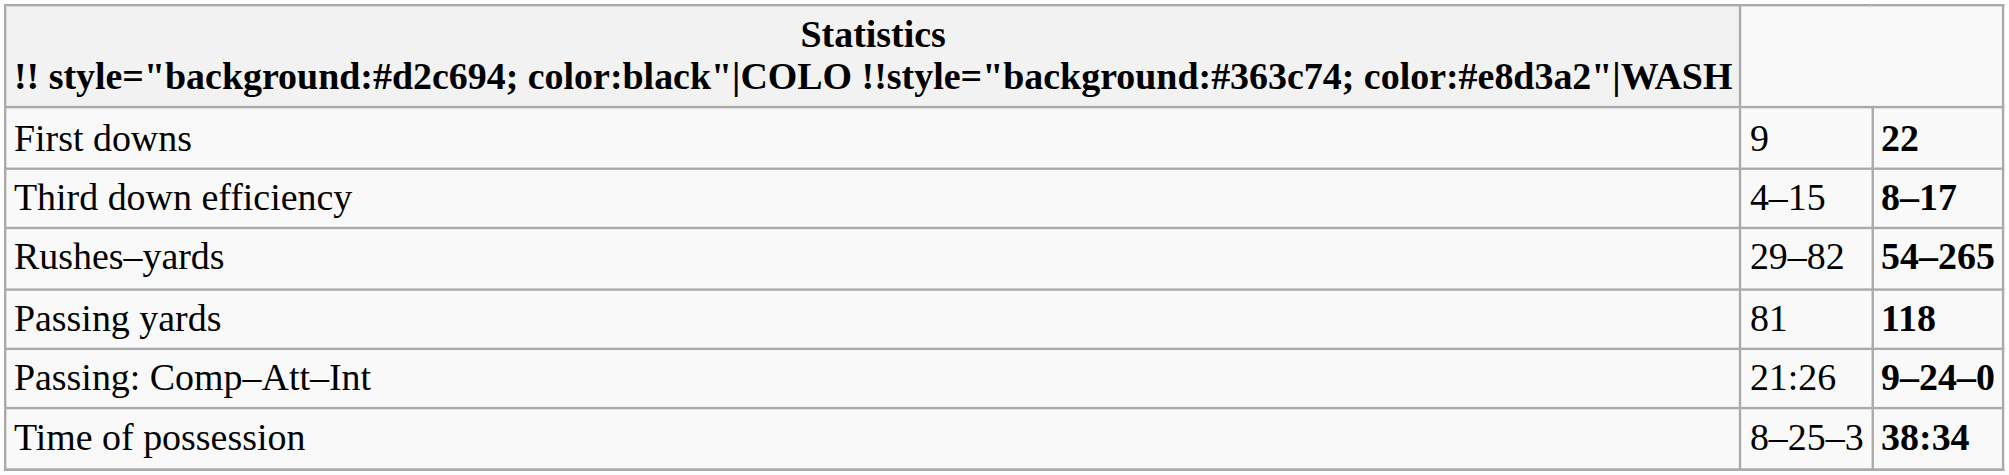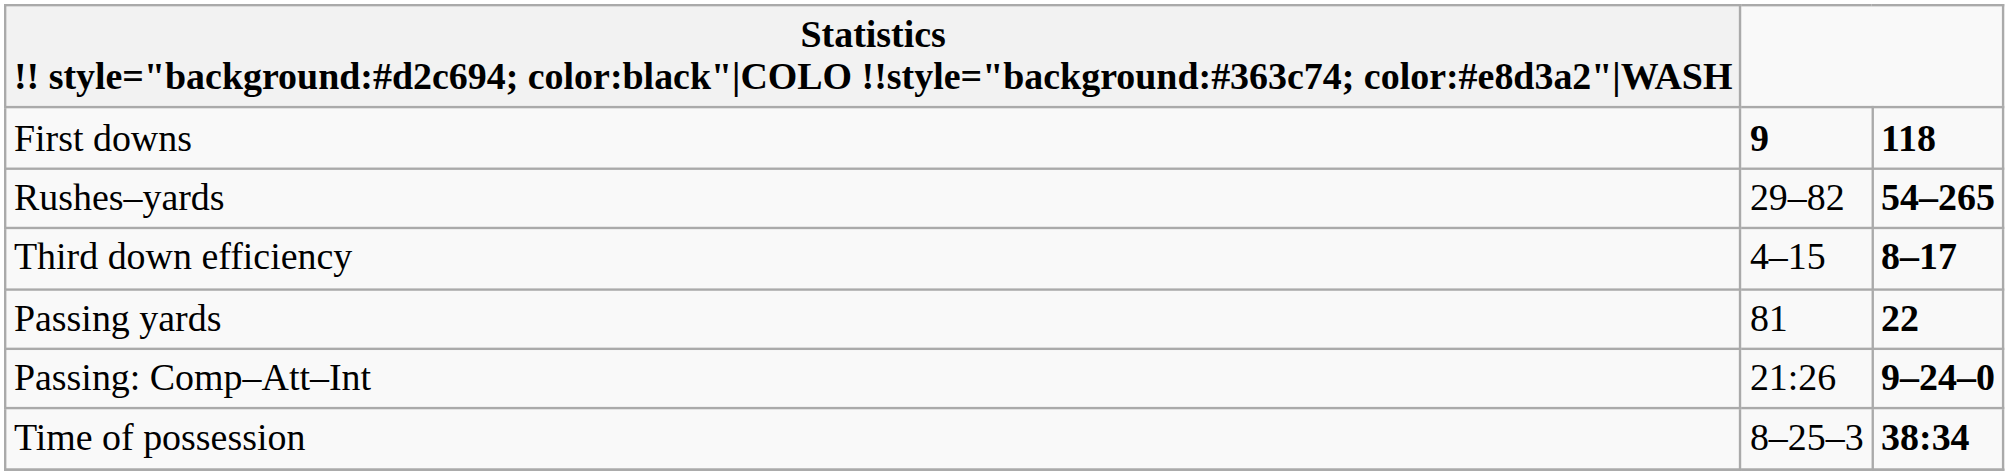(1759, 137) normal -> (1759, 137) bold
(1900, 137) 22 -> (1909, 137) 118
rows swapped: (183, 197) <-> (119, 257)
(1909, 317) 118 -> (1900, 317) 22
